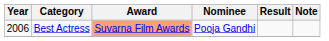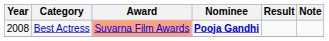(18, 28) 2006 -> (18, 28) 2008
(225, 28) normal -> (227, 28) bold
